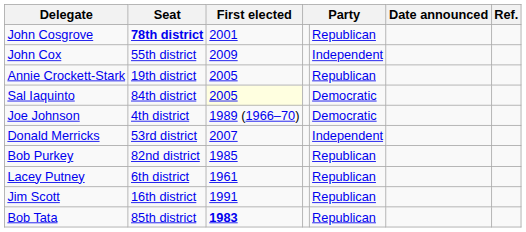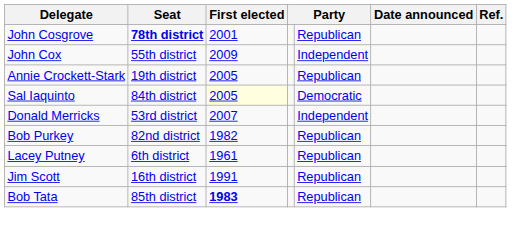- row: (44, 116)
(223, 156) 1985 -> (223, 136) 1982
